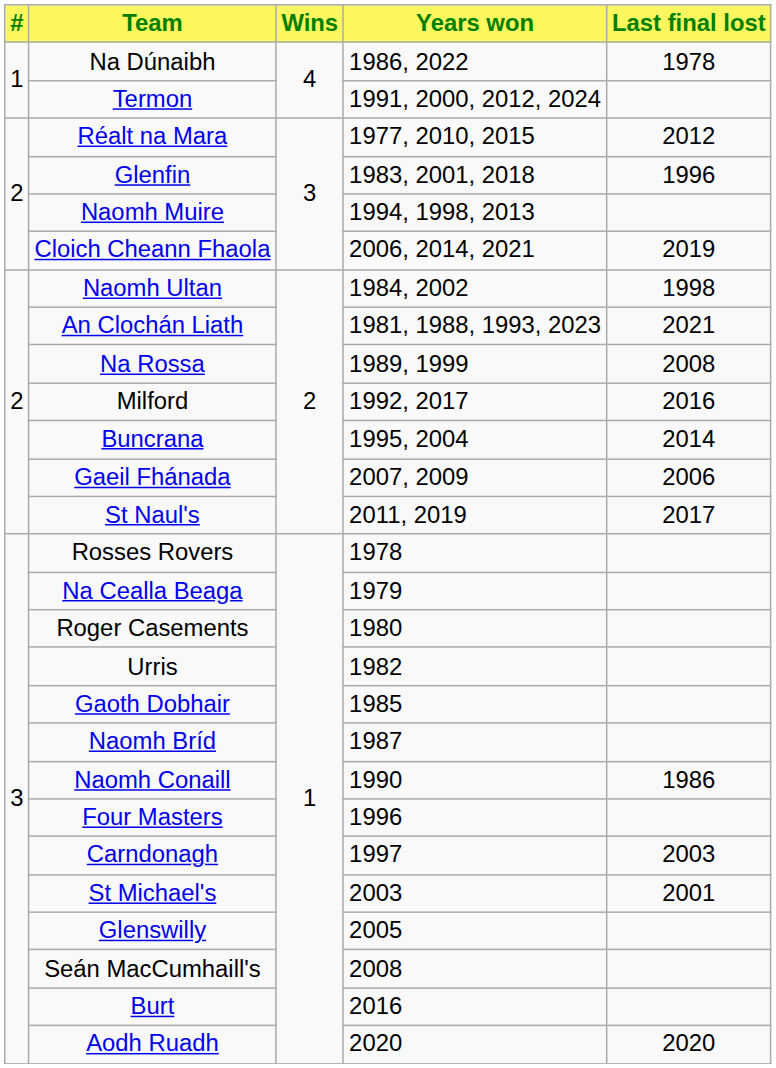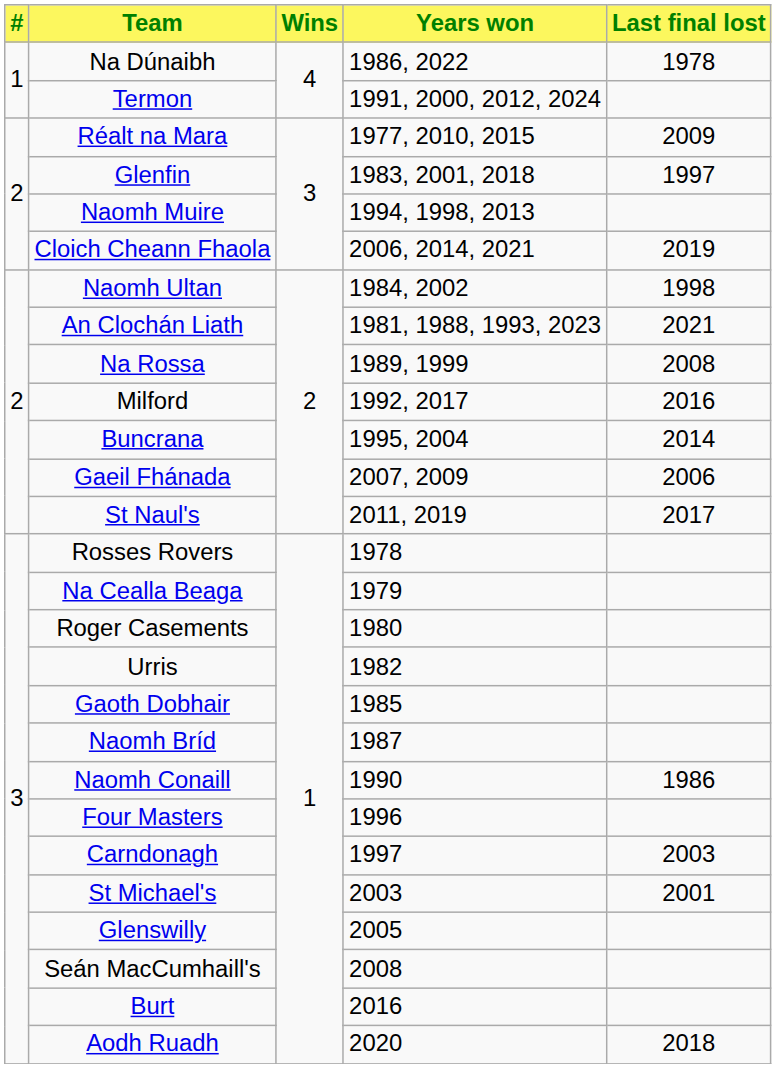(689, 136) 2012 -> (689, 136) 2009
(689, 174) 1996 -> (689, 174) 1997
(689, 1044) 2020 -> (689, 1044) 2018
